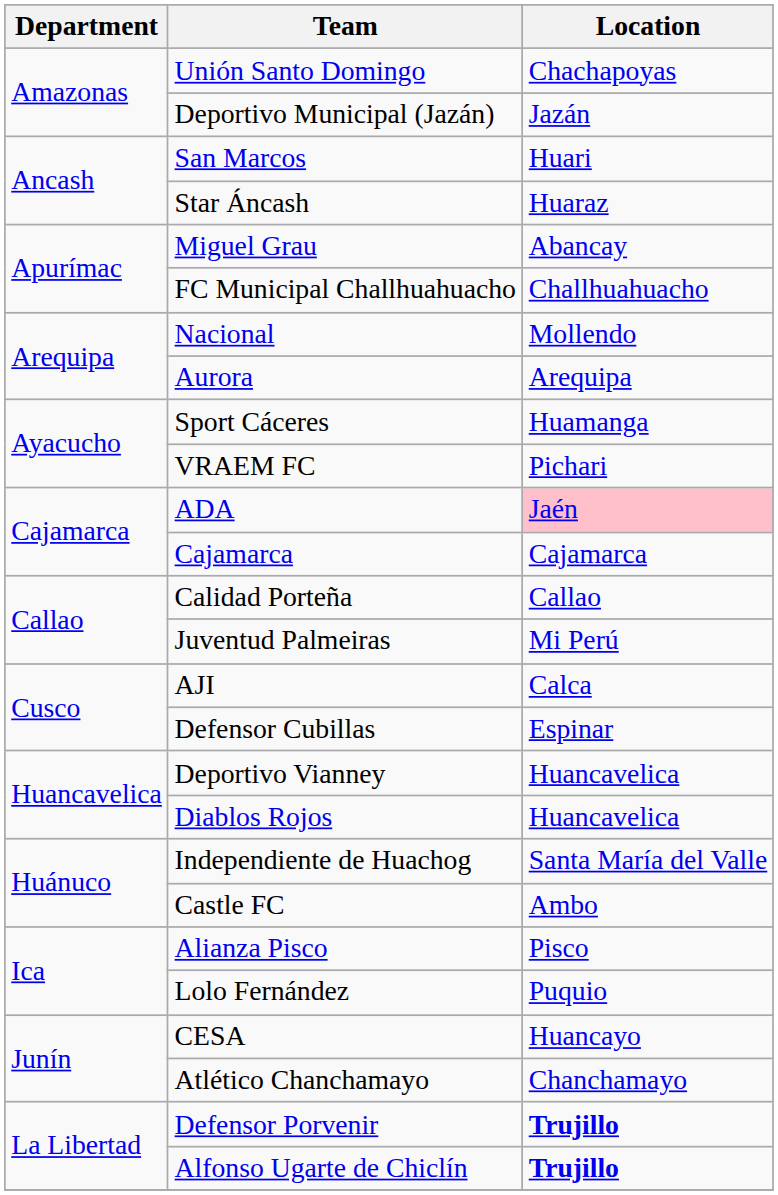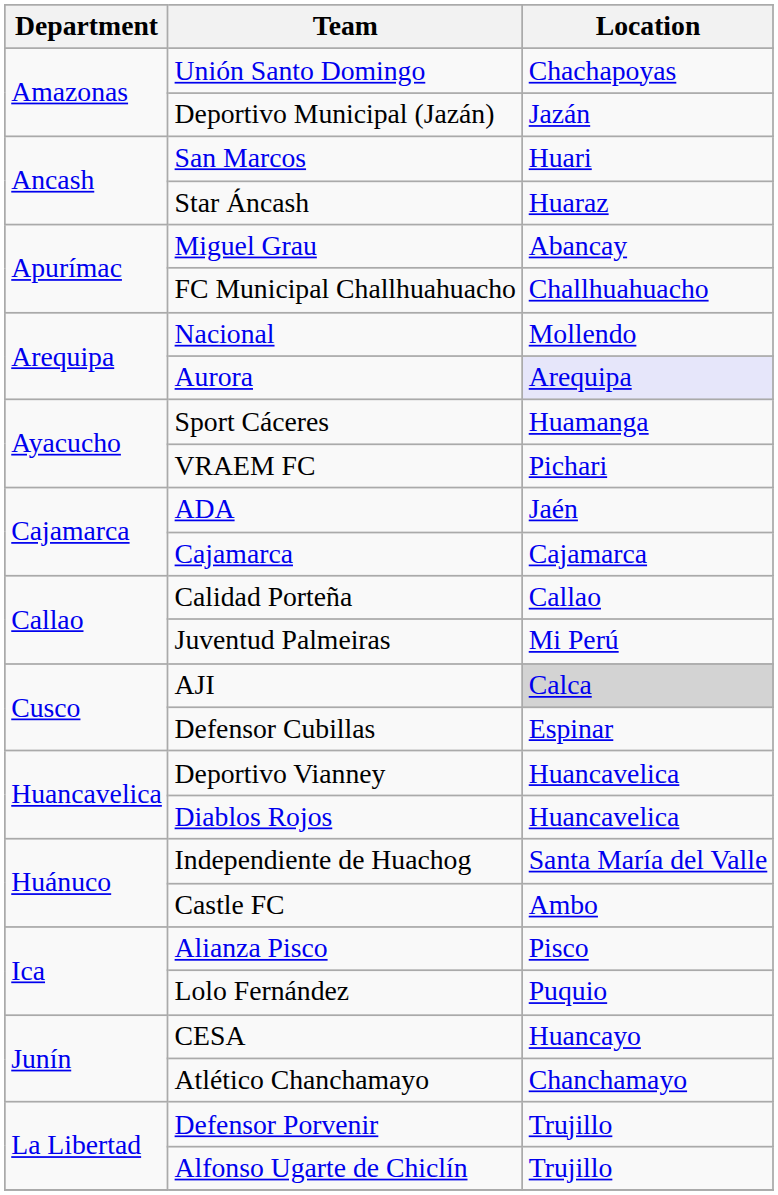(580, 377) no background -> (580, 377) lavender background
(553, 509) pink background -> (553, 509) no background
(560, 684) no background -> (560, 684) lightgrey background
(574, 1123) bold -> (571, 1123) normal
(574, 1167) bold -> (571, 1167) normal
